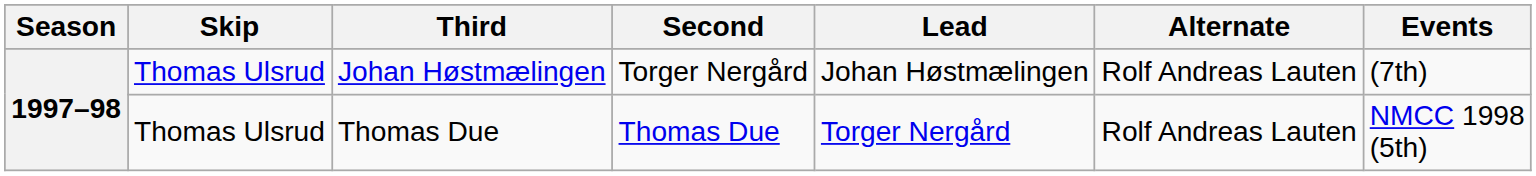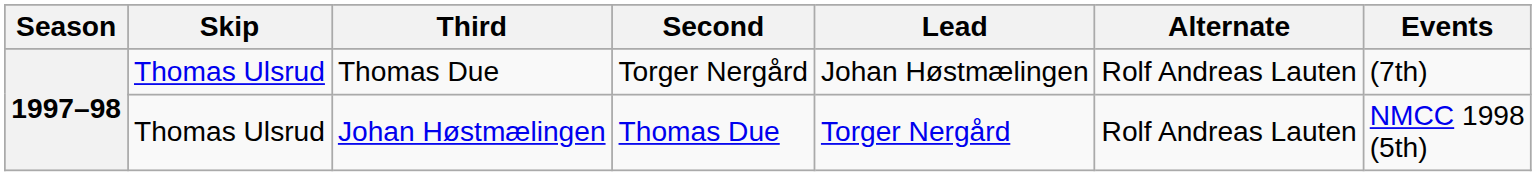(472, 71) Johan Høstmælingen -> (419, 71) Thomas Due
(419, 131) Thomas Due -> (472, 131) Johan Høstmælingen
